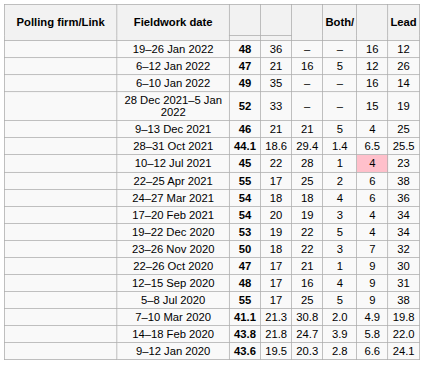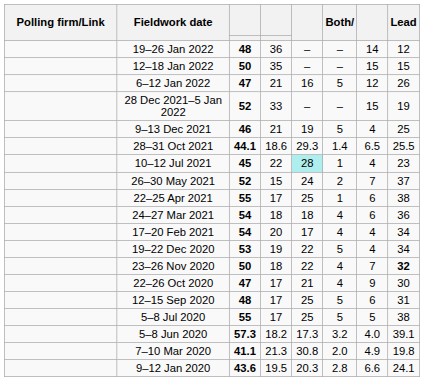(372, 49) 16 -> (372, 49) 14
+ row: (173, 66)
- row: (173, 83)
(307, 129) 21 -> (307, 129) 19
(307, 146) 29.4 -> (307, 146) 29.3
(307, 163) no background -> (307, 163) paleturquoise background
(372, 163) pink background -> (372, 163) no background
+ row: (173, 180)
(340, 180) 2 -> (340, 197) 1
(307, 214) 19 -> (307, 232) 17
(340, 214) 3 -> (340, 232) 4
(340, 249) 3 -> (340, 266) 4
(404, 249) normal -> (404, 266) bold
(340, 266) 1 -> (340, 283) 4
(307, 283) 16 -> (307, 300) 25
(340, 283) 4 -> (340, 300) 5
(372, 283) 9 -> (372, 300) 6
(372, 300) 9 -> (372, 317) 5
+ row: (173, 334)
- row: (173, 334)
